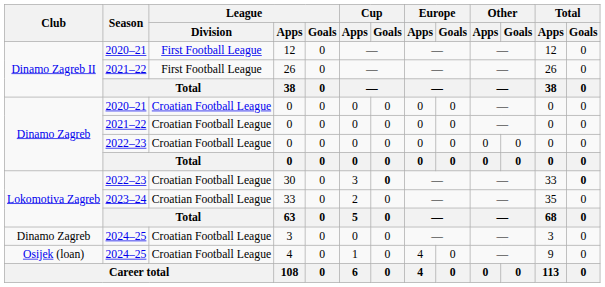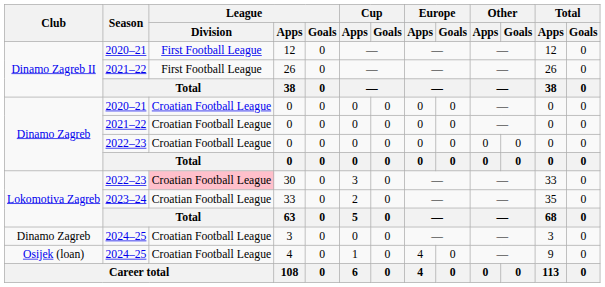(211, 180) no background -> (211, 180) pink background
(387, 180) bold -> (387, 180) normal
(583, 180) bold -> (583, 180) normal
